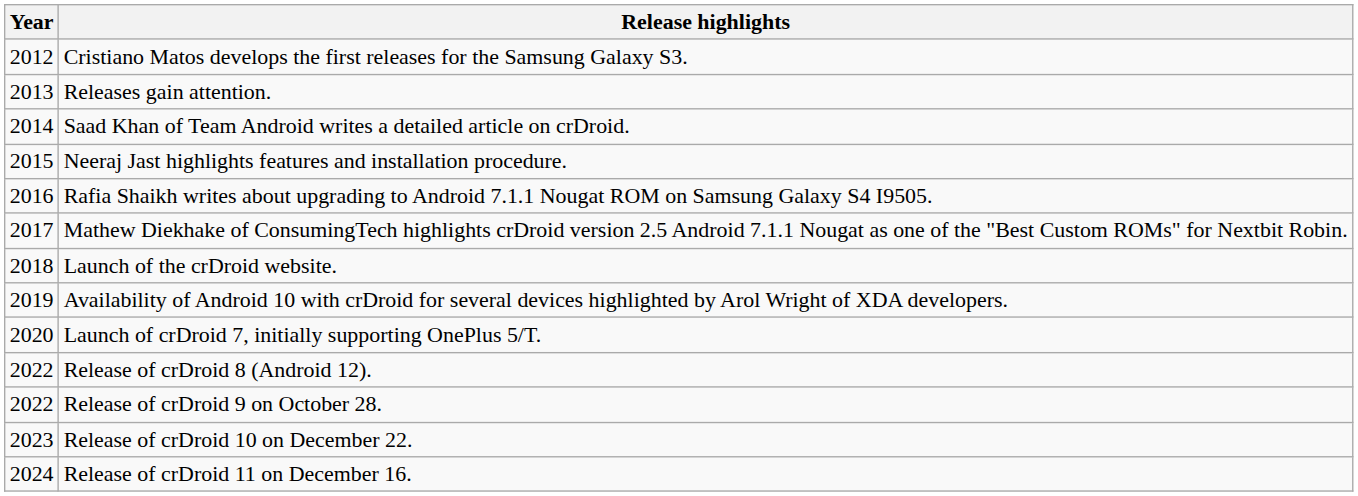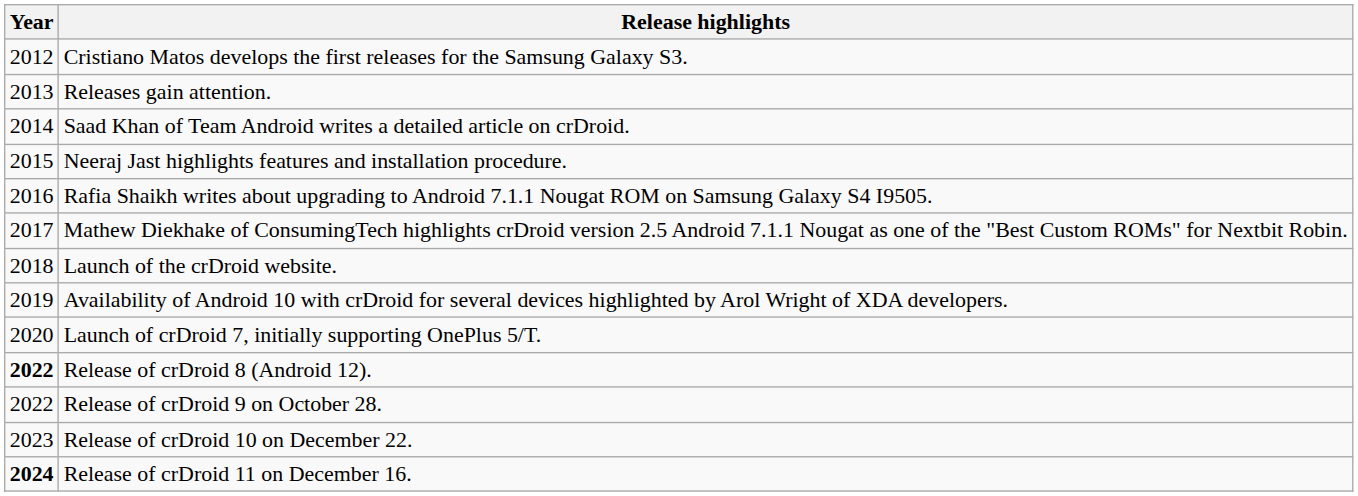(32, 369) normal -> (32, 369) bold
(32, 473) normal -> (32, 473) bold
